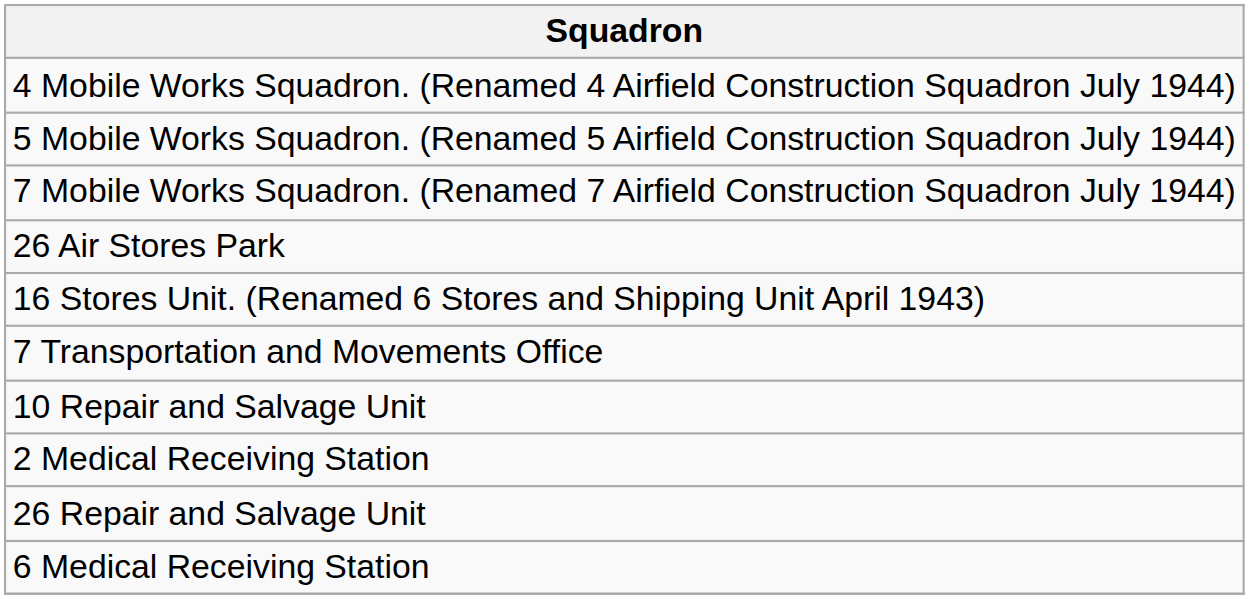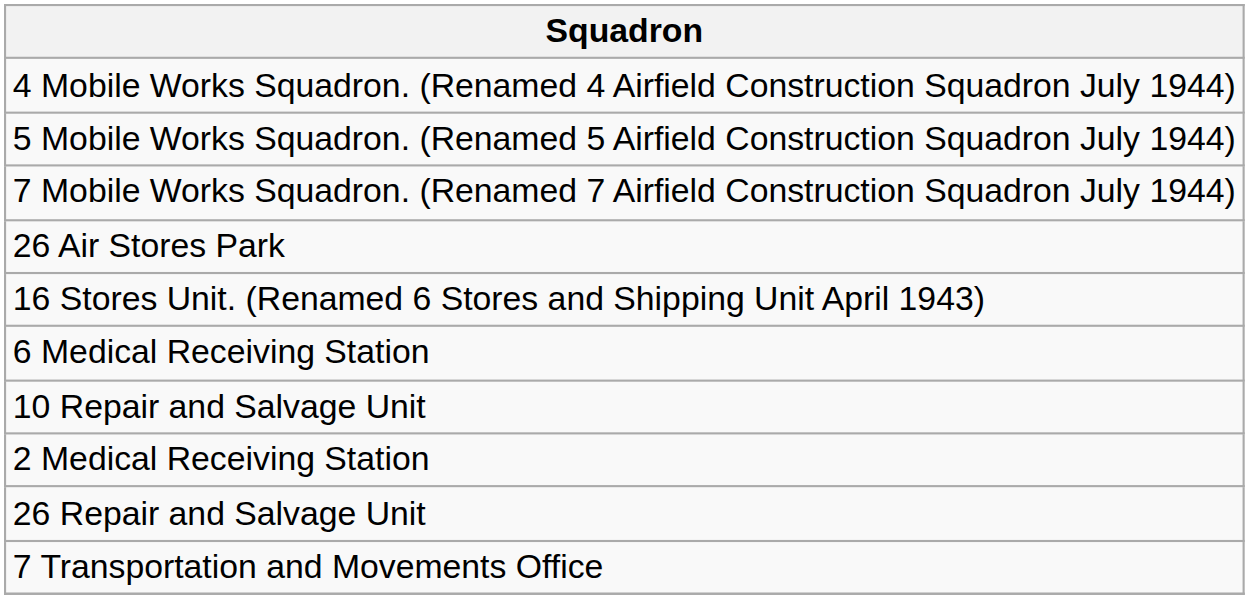(308, 352) 7 Transportation and Movements Office -> (221, 352) 6 Medical Receiving Station
(221, 566) 6 Medical Receiving Station -> (308, 566) 7 Transportation and Movements Office
